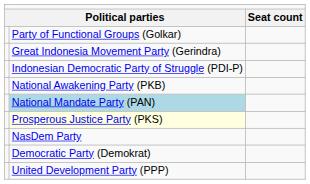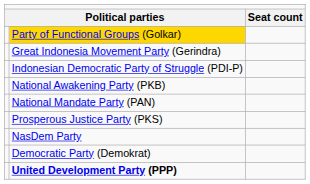(96, 34) no background -> (96, 34) gold background
(83, 102) lightblue background -> (83, 102) no background
(87, 119) lightyellow background -> (87, 119) no background
(90, 170) normal -> (94, 170) bold
